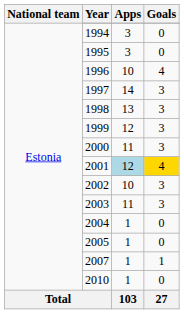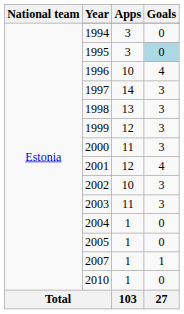(161, 52) no background -> (161, 52) lightblue background
(128, 166) lightblue background -> (128, 166) no background
(161, 166) gold background -> (161, 166) no background
